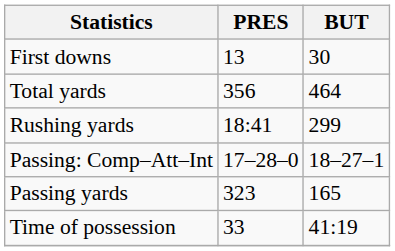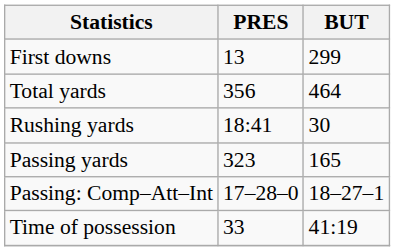(319, 56) 30 -> (325, 56) 299
(325, 124) 299 -> (319, 124) 30
rows swapped: (69, 193) <-> (111, 159)
